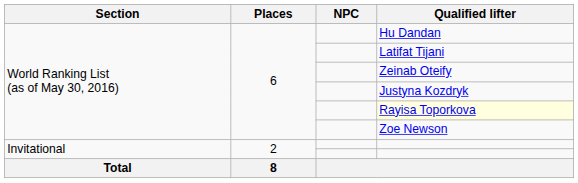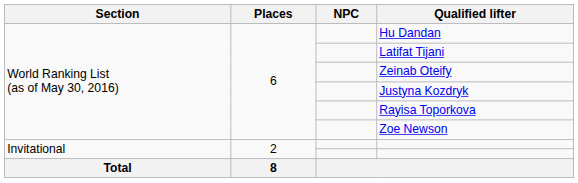(427, 110) lightyellow background -> (427, 110) no background
